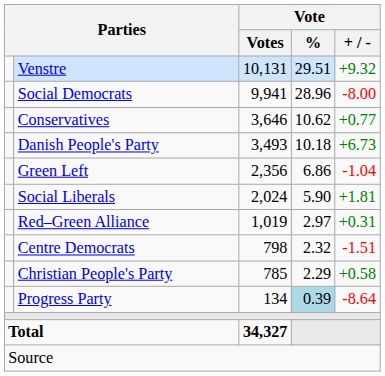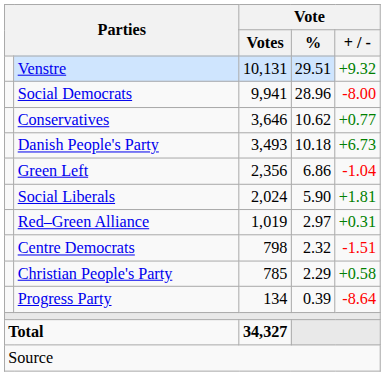(317, 299) lightblue background -> (317, 299) no background
